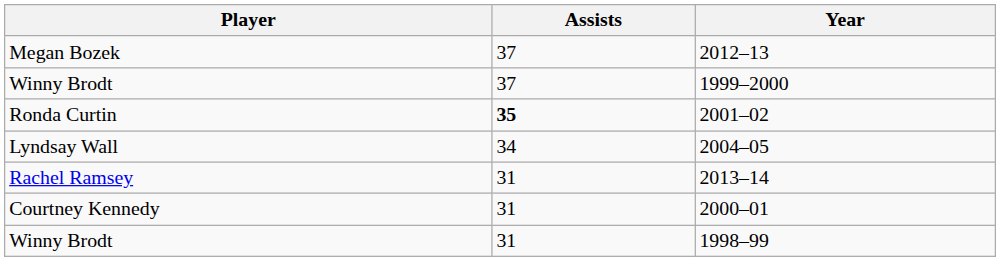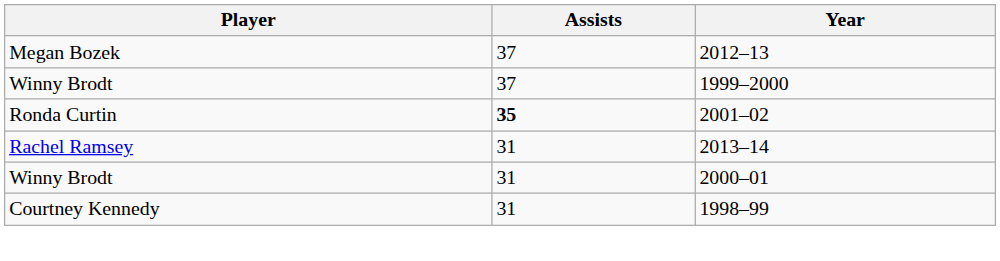- row: (734, 146)
(84, 209) Courtney Kennedy -> (61, 177) Winny Brodt
(61, 240) Winny Brodt -> (84, 209) Courtney Kennedy
